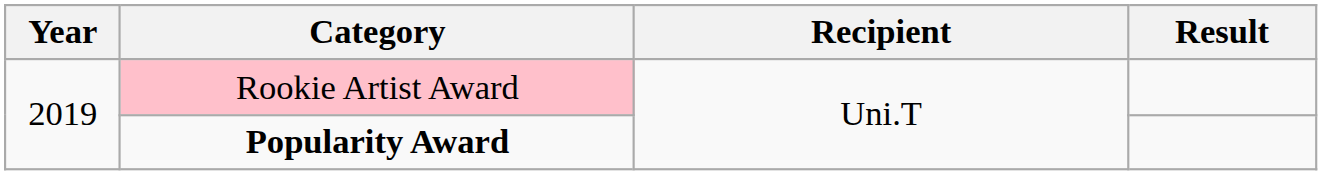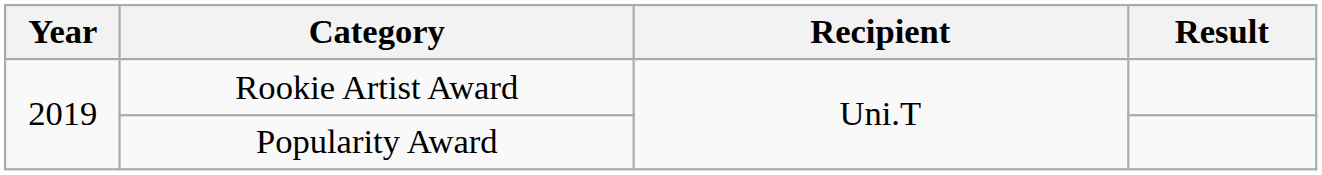(377, 86) pink background -> (377, 86) no background
(377, 141) bold -> (377, 141) normal
